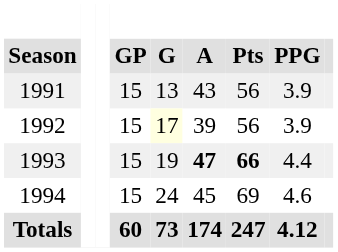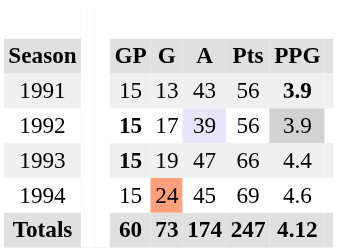(297, 90) normal -> (297, 90) bold
(130, 125) normal -> (130, 125) bold
(167, 125) lightyellow background -> (167, 125) no background
(205, 125) no background -> (205, 125) lavender background
(297, 125) no background -> (297, 125) lightgrey background
(130, 160) normal -> (130, 160) bold
(205, 160) bold -> (205, 160) normal
(248, 160) bold -> (248, 160) normal
(167, 195) no background -> (167, 195) lightsalmon background
